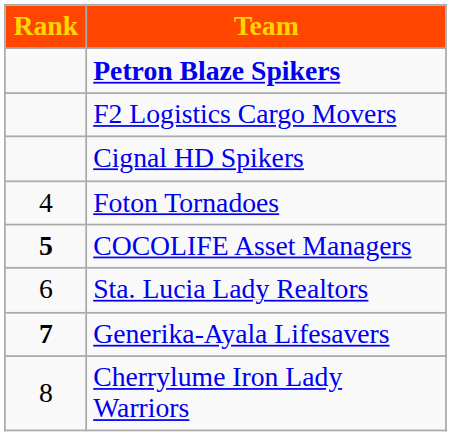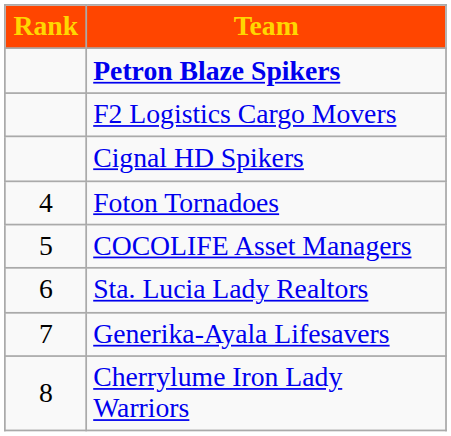(46, 245) bold -> (46, 245) normal
(46, 333) bold -> (46, 333) normal
